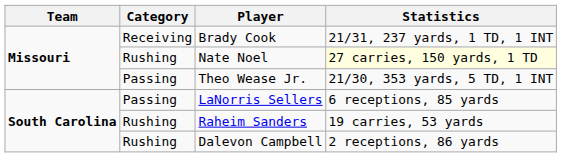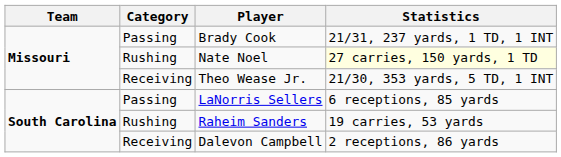(158, 37) Receiving -> (150, 37) Passing
(150, 79) Passing -> (158, 79) Receiving
(150, 142) Rushing -> (158, 142) Receiving
